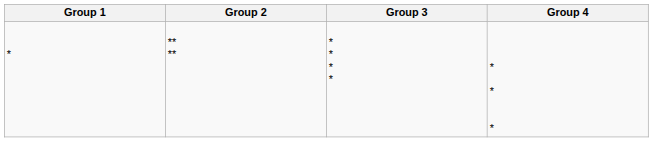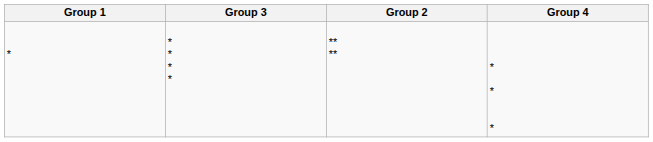columns swapped: (246, 13) <-> (407, 13)
